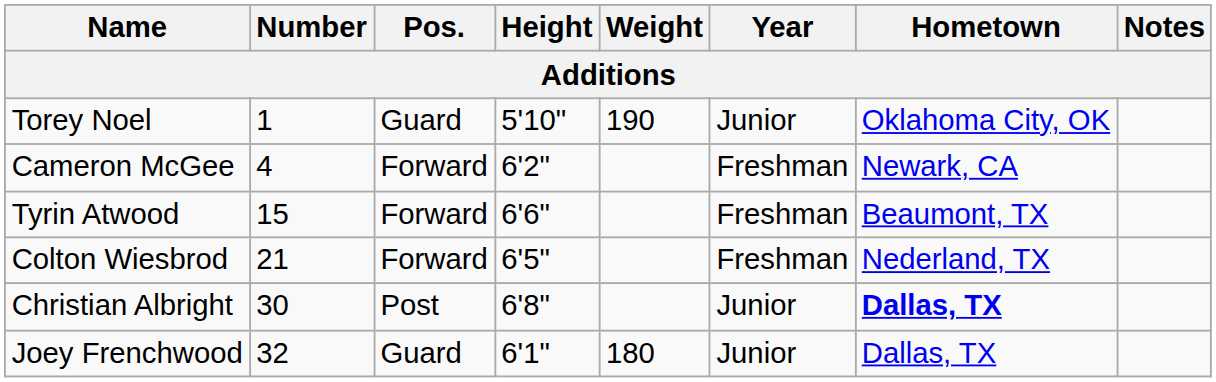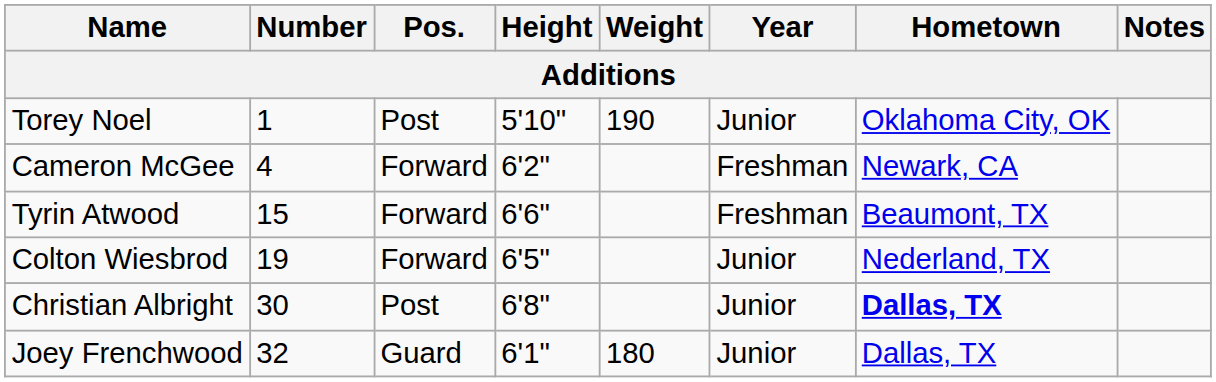(421, 120) Guard -> (410, 120) Post
(273, 259) 21 -> (273, 259) 19
(782, 259) Freshman -> (756, 259) Junior
